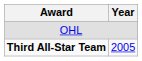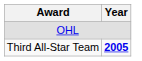(56, 47) bold -> (53, 47) normal
(123, 47) normal -> (116, 47) bold
